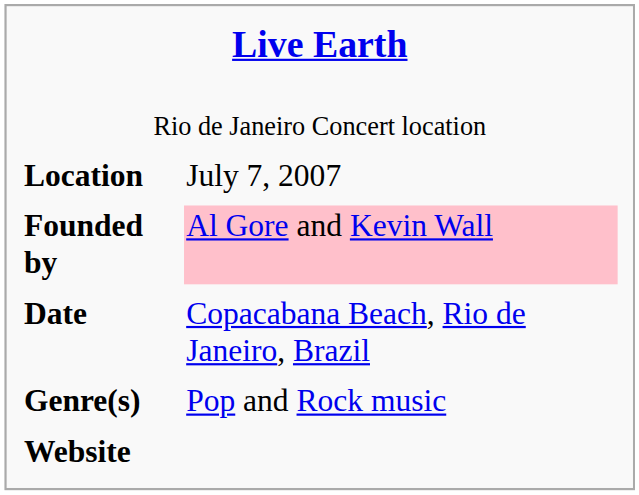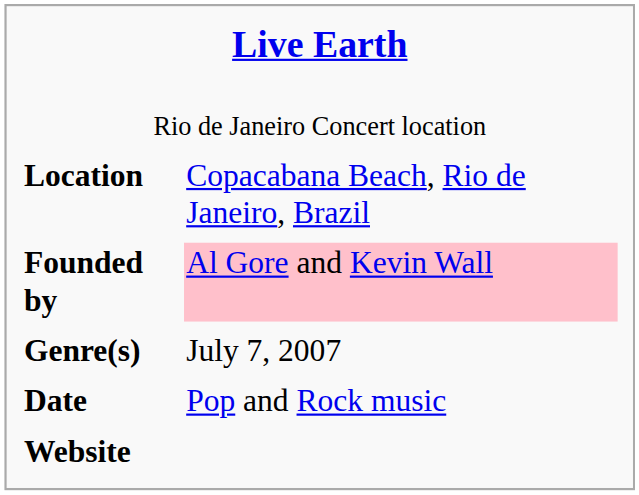(264, 175) July 7, 2007 -> (356, 193) Copacabana Beach, Rio de Janeiro, Brazil
(55, 313) Date -> (82, 350) Genre(s)
(356, 331) Copacabana Beach, Rio de Janeiro, Brazil -> (264, 350) July 7, 2007
(82, 400) Genre(s) -> (55, 400) Date
